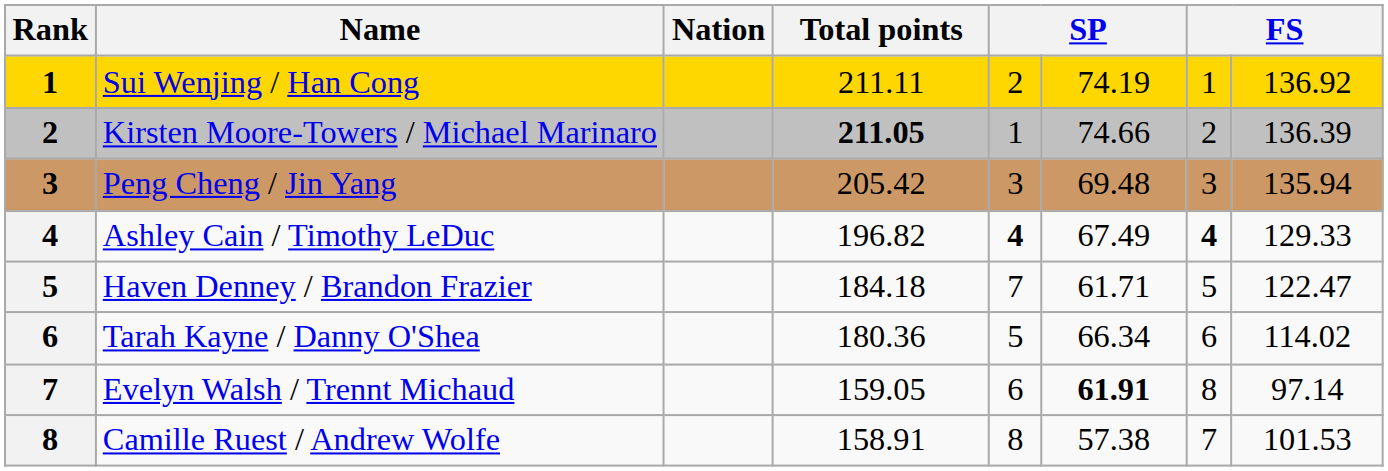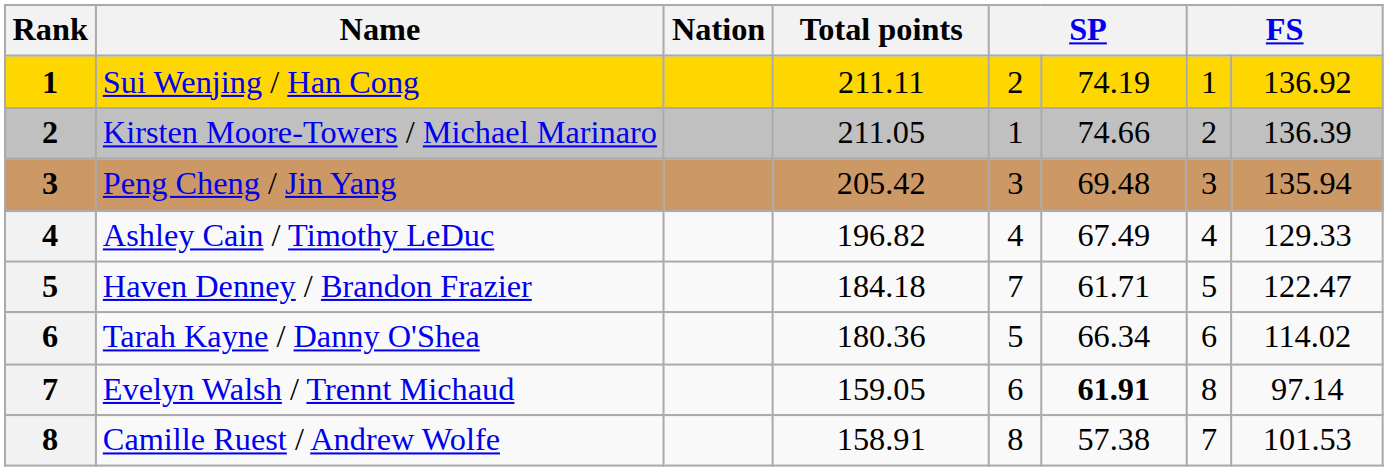(881, 132) bold -> (881, 132) normal
(1015, 235) bold -> (1015, 235) normal
(1209, 235) bold -> (1209, 235) normal
